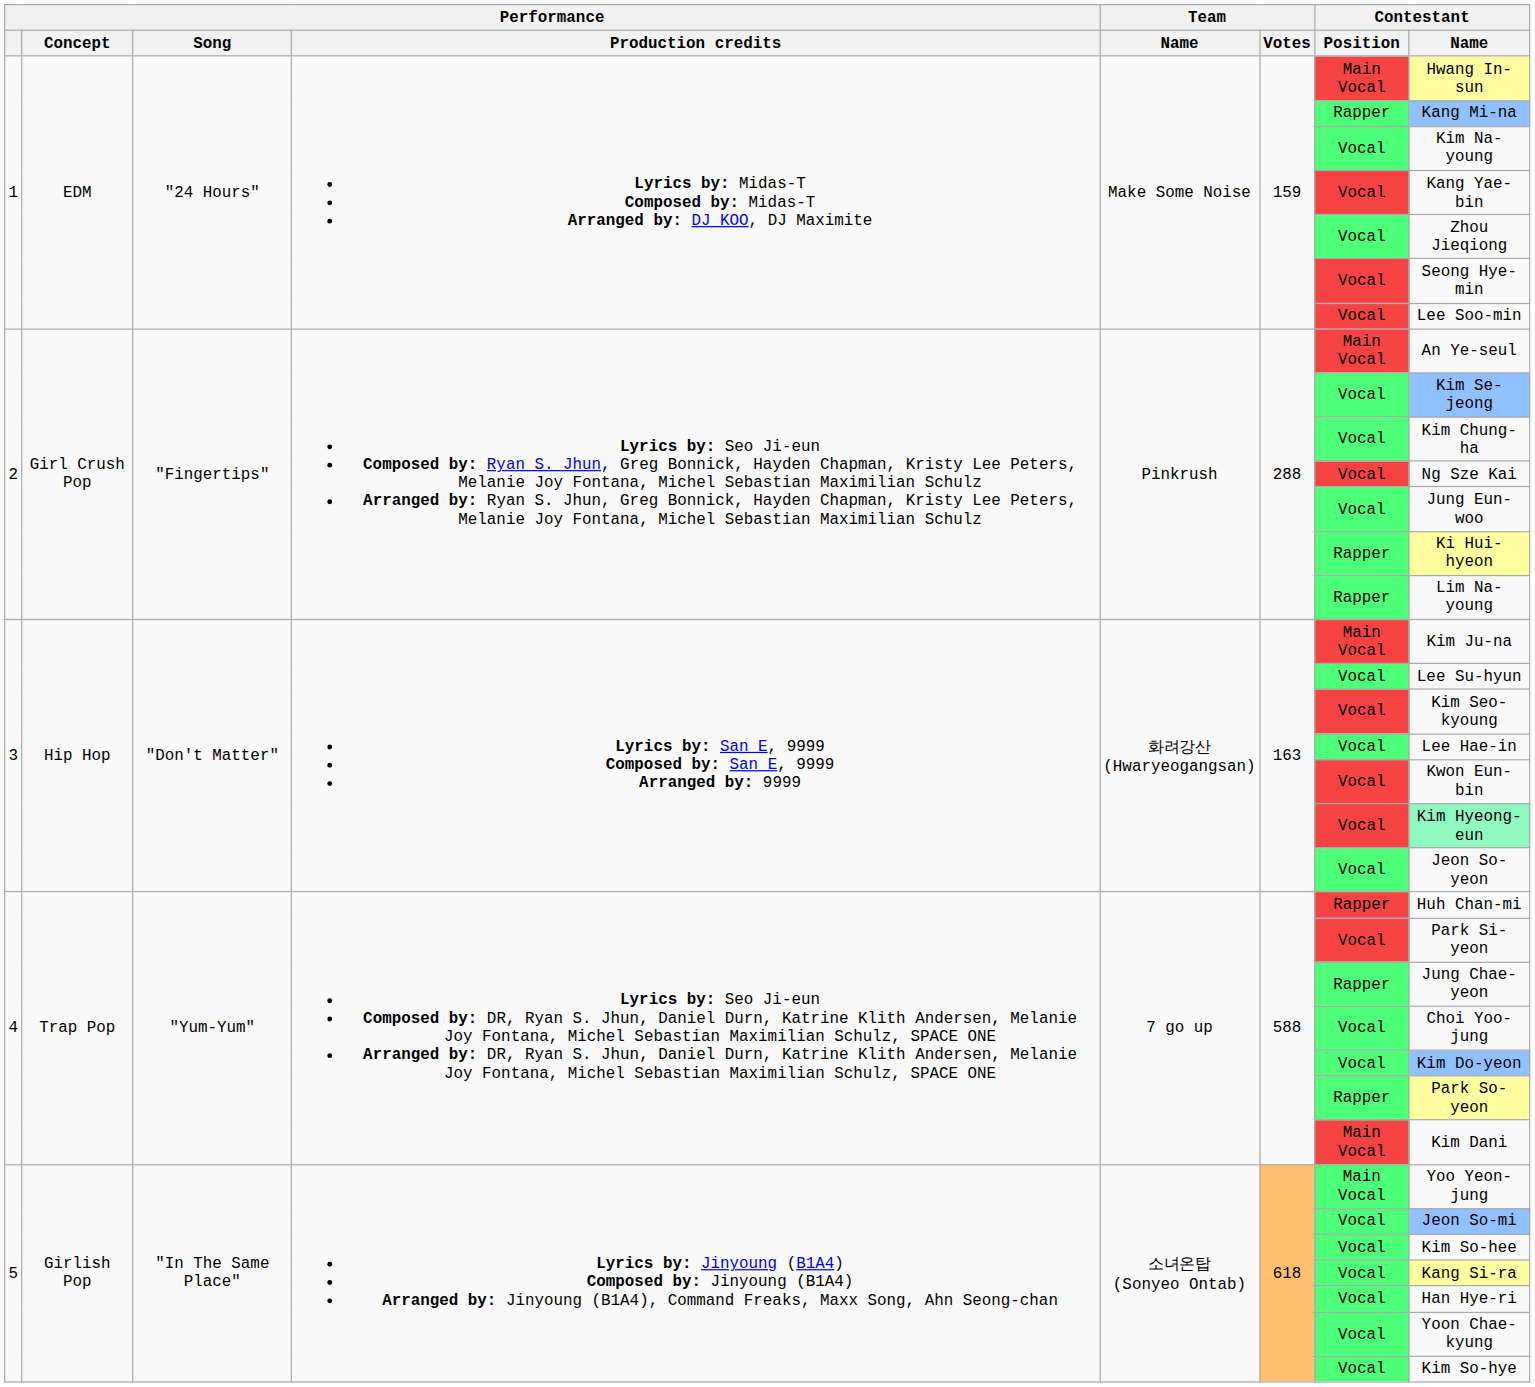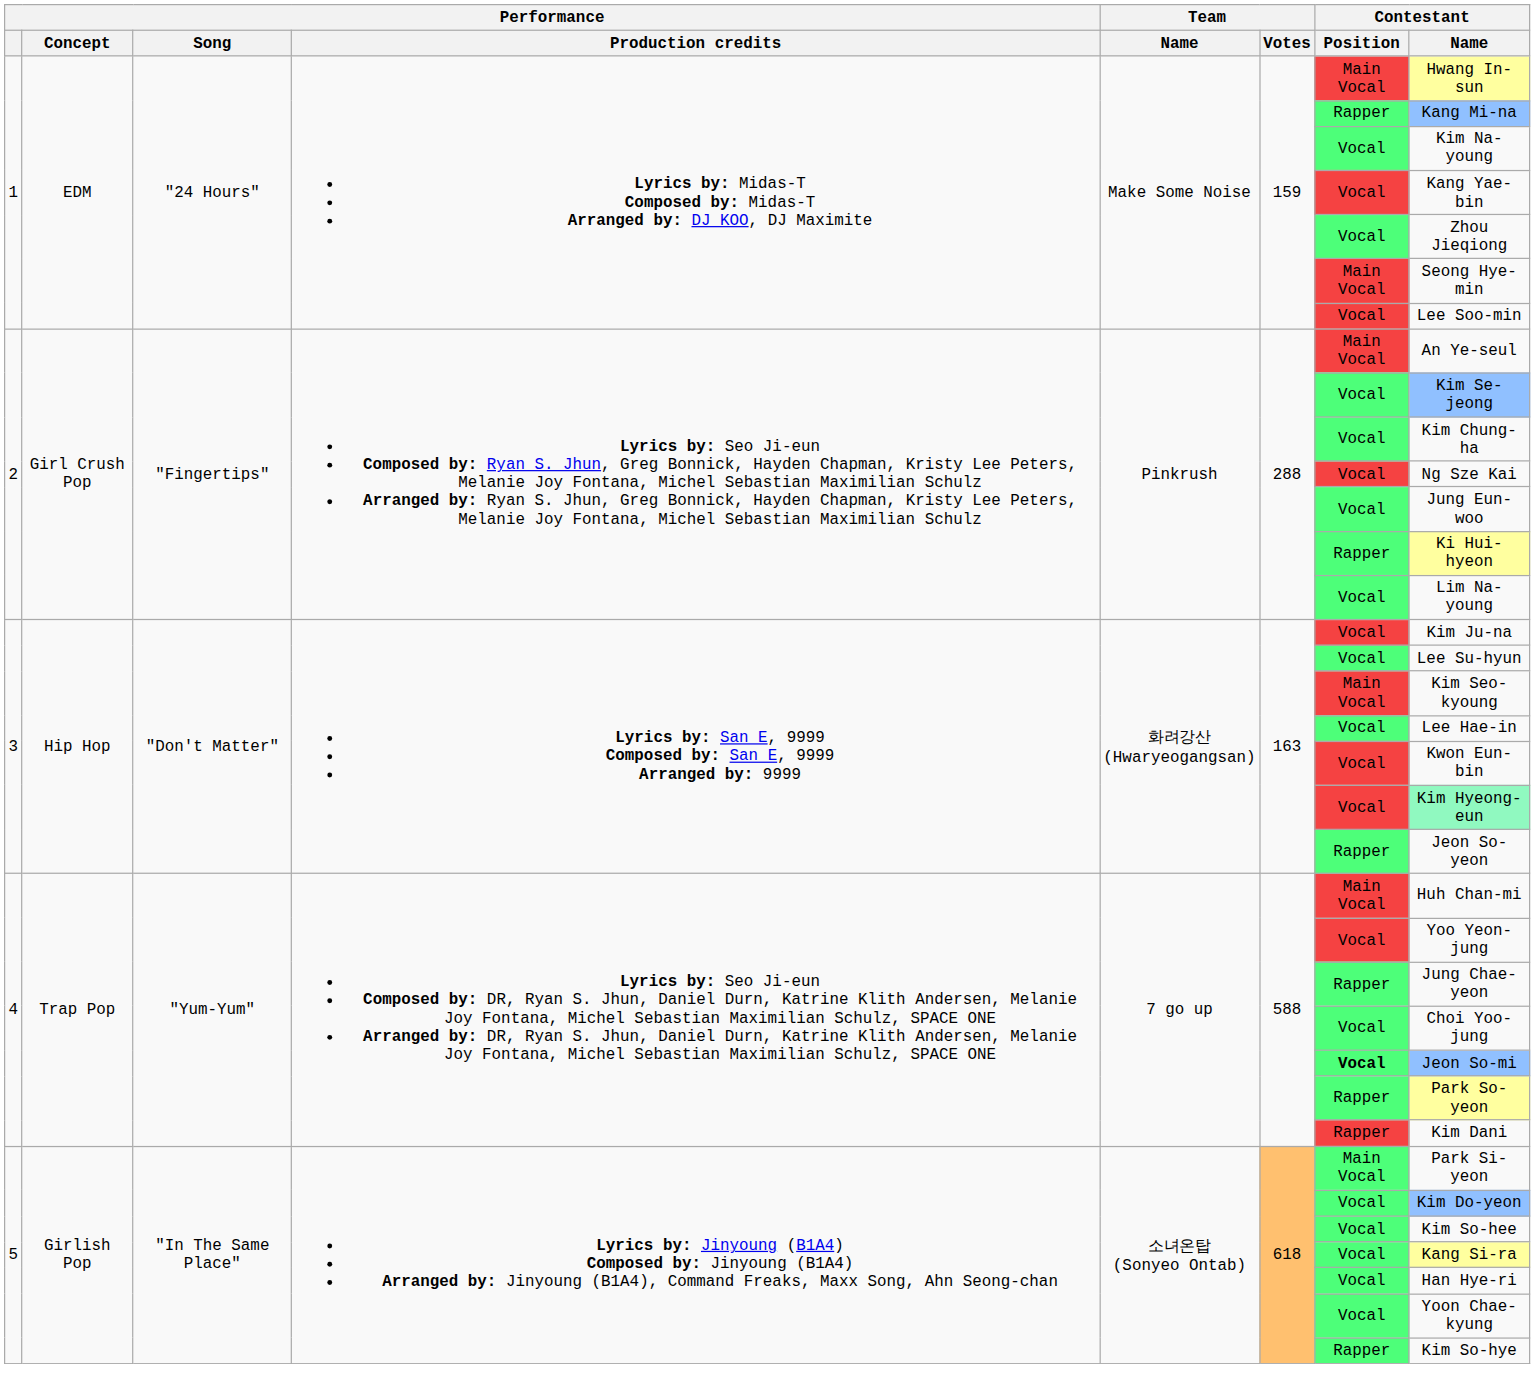(1362, 281) Vocal -> (1362, 281) Main Vocal
(1362, 597) Rapper -> (1362, 597) Vocal
(1362, 642) Main Vocal -> (1362, 632) Vocal
(1362, 712) Vocal -> (1362, 693) Main Vocal
(1362, 870) Vocal -> (1362, 852) Rapper
(1362, 905) Rapper -> (1362, 896) Main Vocal
(1469, 940) Park Si-yeon -> (1469, 940) Yoo Yeon-jung
(1362, 1063) normal -> (1362, 1063) bold
(1469, 1063) Kim Do-yeon -> (1469, 1063) Jeon So-mi
(1362, 1142) Main Vocal -> (1362, 1133) Rapper
(1469, 1186) Yoo Yeon-jung -> (1469, 1168) Park Si-yeon
(1469, 1221) Jeon So-mi -> (1469, 1203) Kim Do-yeon
(1362, 1369) Vocal -> (1362, 1351) Rapper
